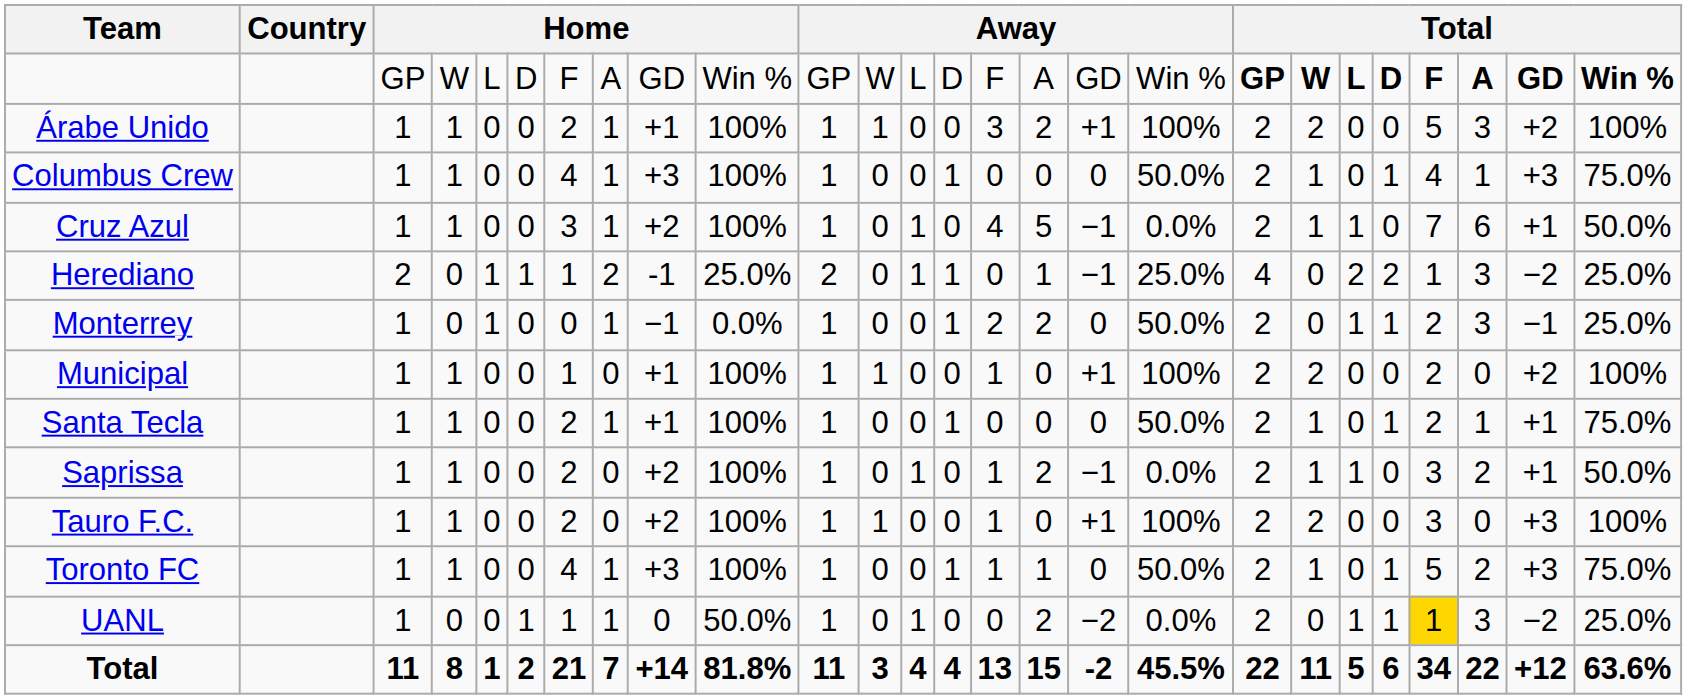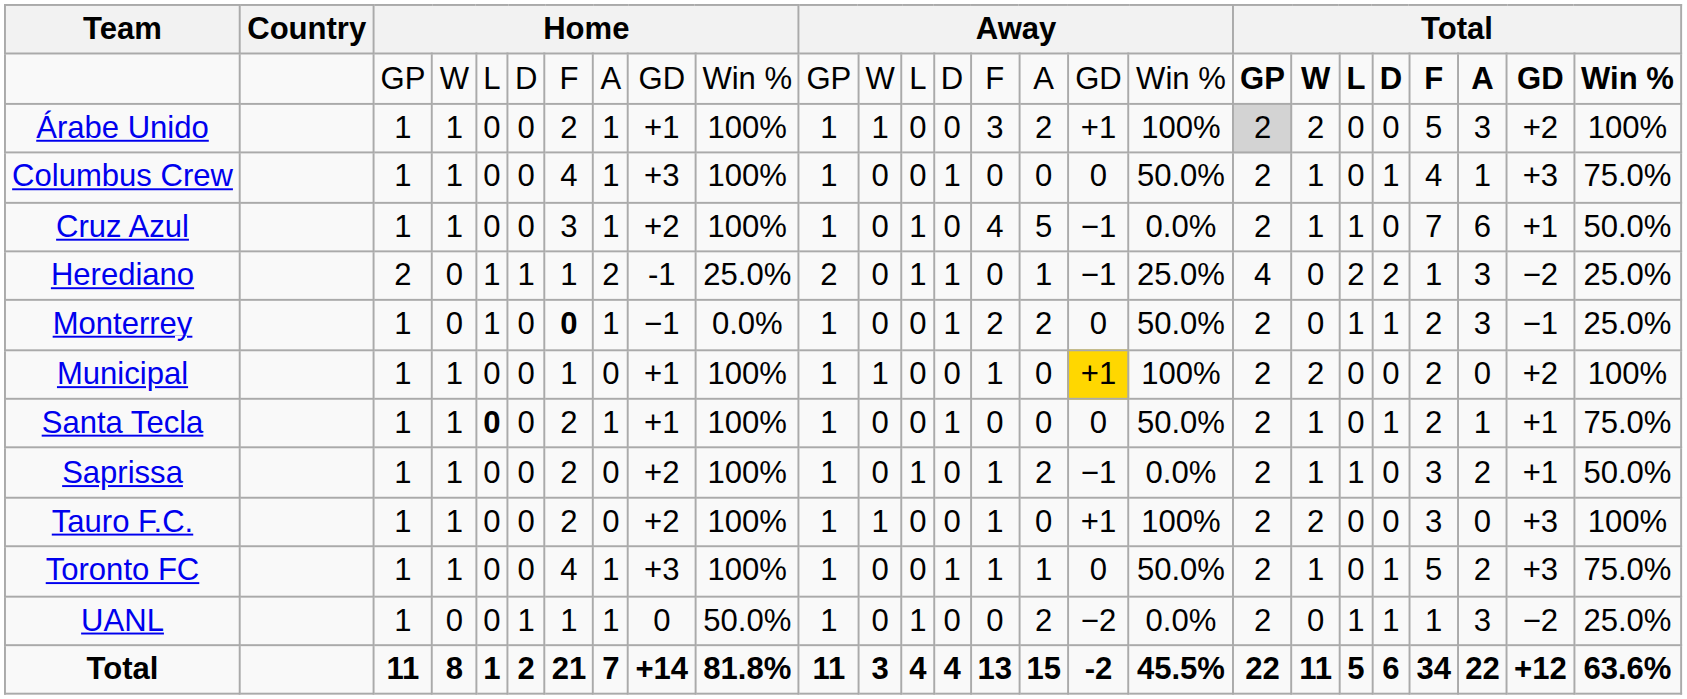(1263, 127) no background -> (1263, 127) lightgrey background
(569, 324) normal -> (569, 324) bold
(1098, 373) no background -> (1098, 373) gold background
(492, 422) normal -> (492, 422) bold
(1434, 619) gold background -> (1434, 619) no background
